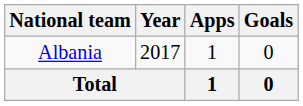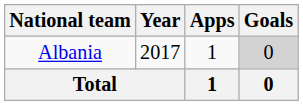(268, 52) no background -> (268, 52) lightgrey background
